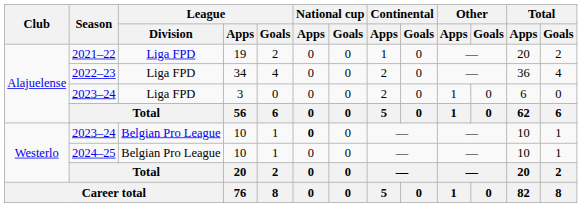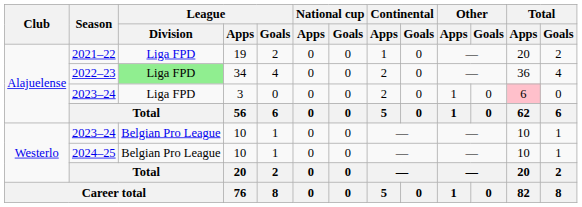(171, 73) no background -> (171, 73) lightgreen background
(523, 93) no background -> (523, 93) pink background
(311, 133) bold -> (311, 133) normal
